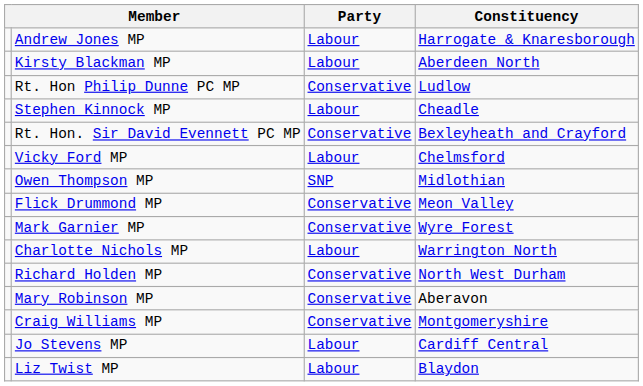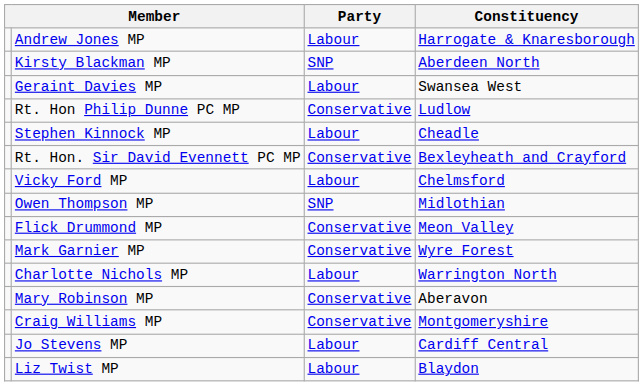(333, 63) Labour -> (321, 63) SNP
+ row: (88, 87)
- row: (88, 275)
